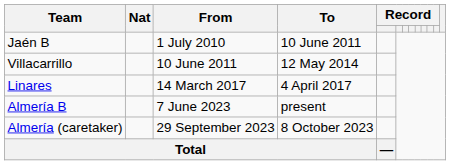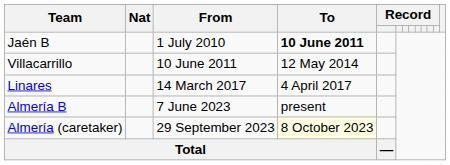(321, 42) normal -> (322, 42) bold
(327, 127) no background -> (327, 127) lightyellow background
